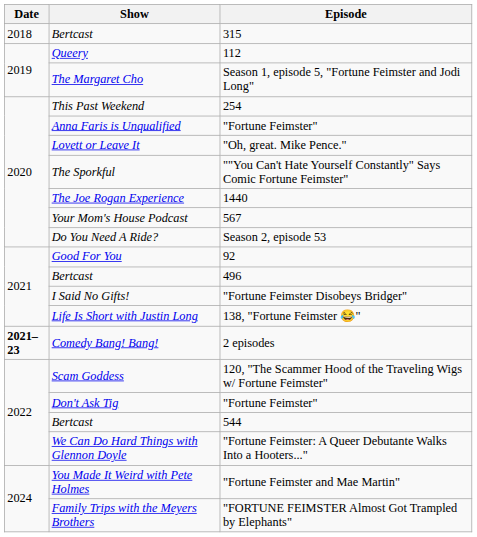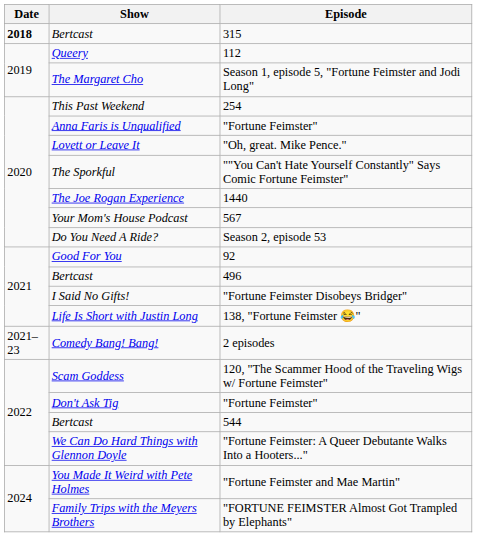(20, 33) normal -> (20, 33) bold
(23, 342) bold -> (23, 342) normal
